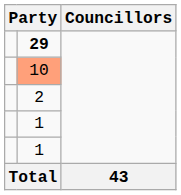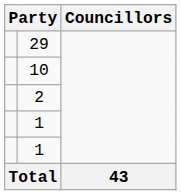(39, 44) bold -> (39, 44) normal
(39, 71) lightsalmon background -> (39, 71) no background
